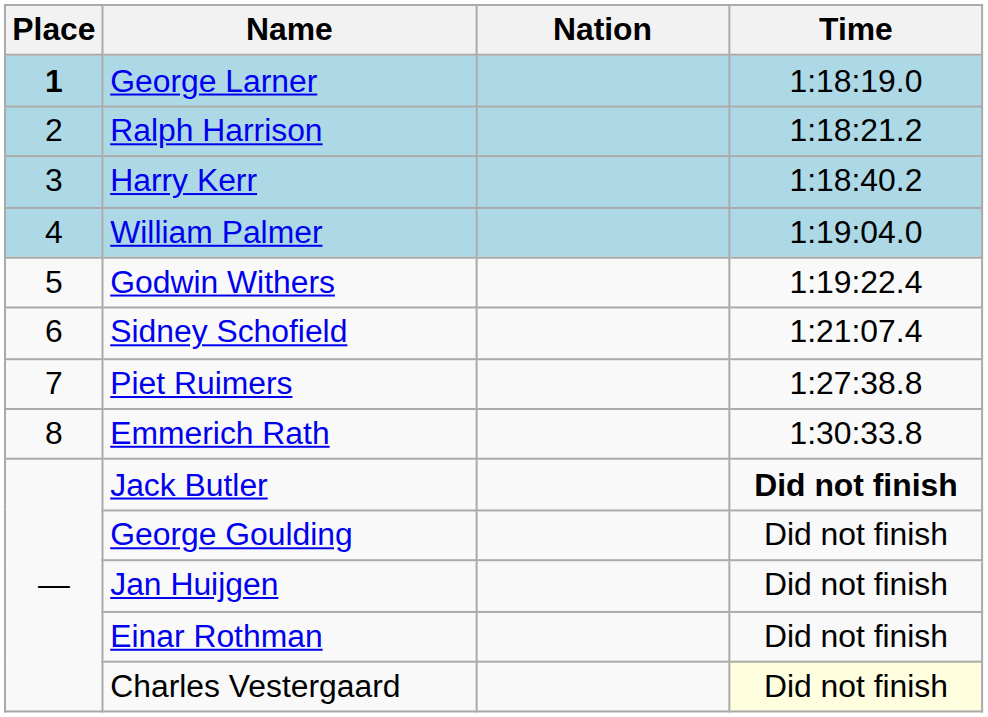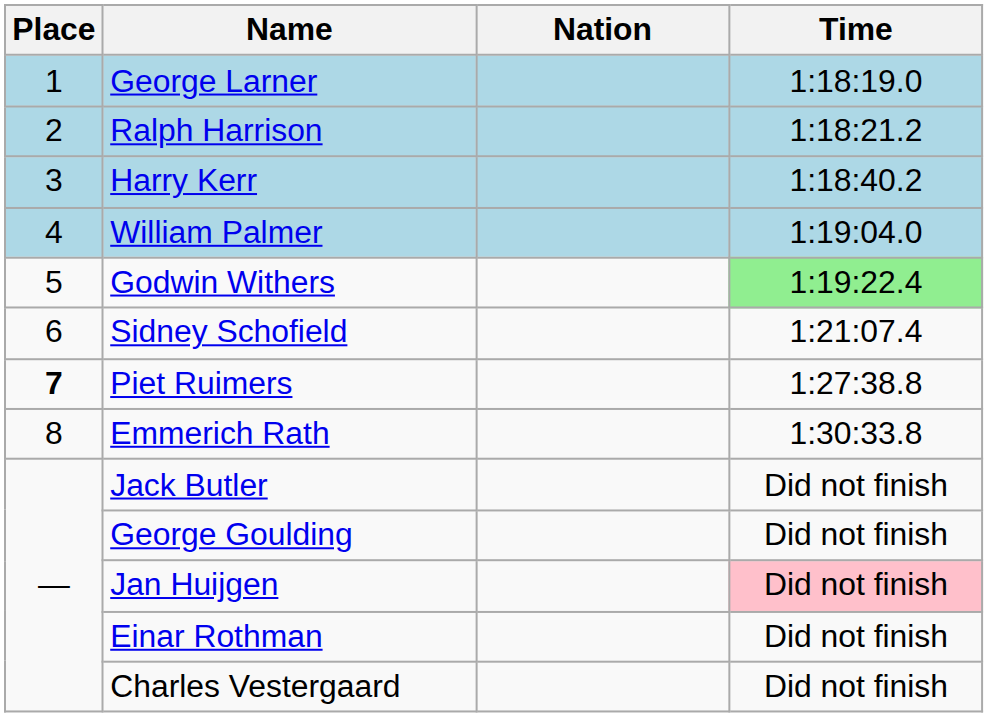(54, 80) bold -> (54, 80) normal
(856, 282) no background -> (856, 282) lightgreen background
(54, 383) normal -> (54, 383) bold
(856, 484) bold -> (856, 484) normal
(856, 585) no background -> (856, 585) pink background
(856, 686) lightyellow background -> (856, 686) no background
